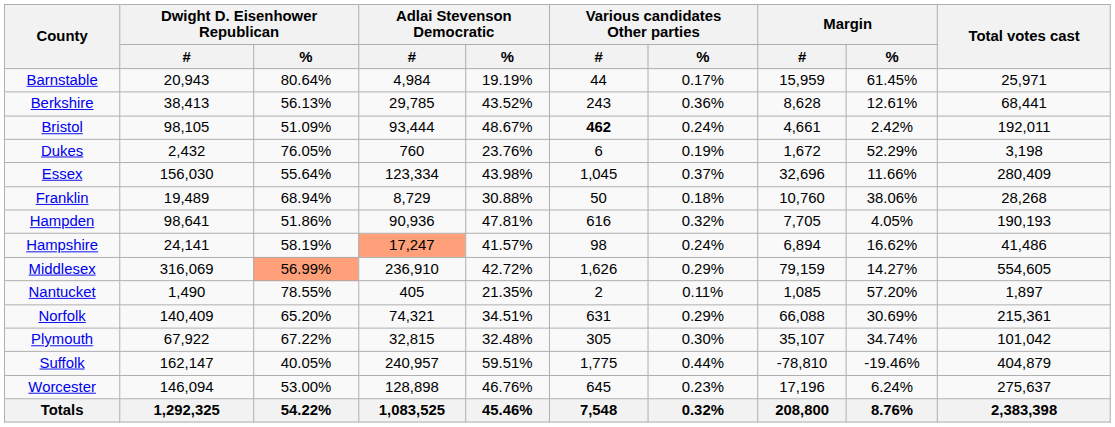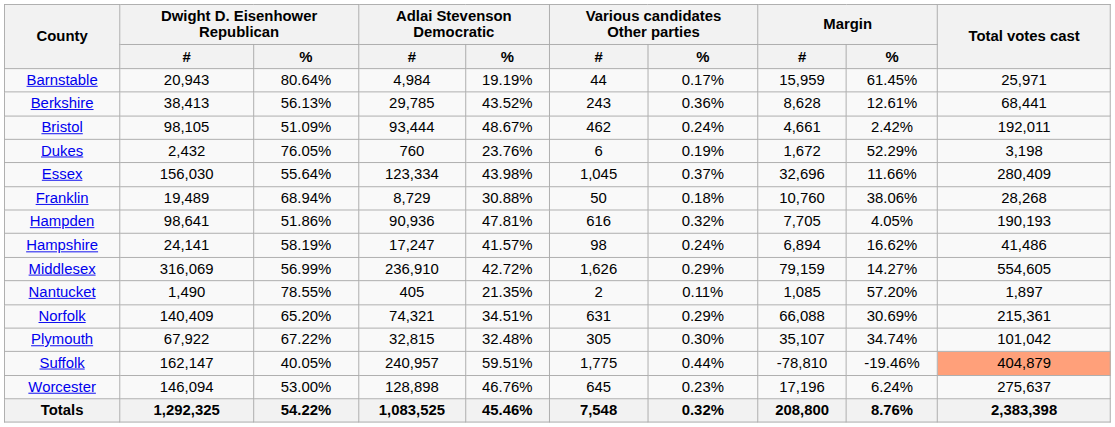(599, 127) bold -> (599, 127) normal
(412, 245) lightsalmon background -> (412, 245) no background
(306, 269) lightsalmon background -> (306, 269) no background
(1024, 363) no background -> (1024, 363) lightsalmon background
